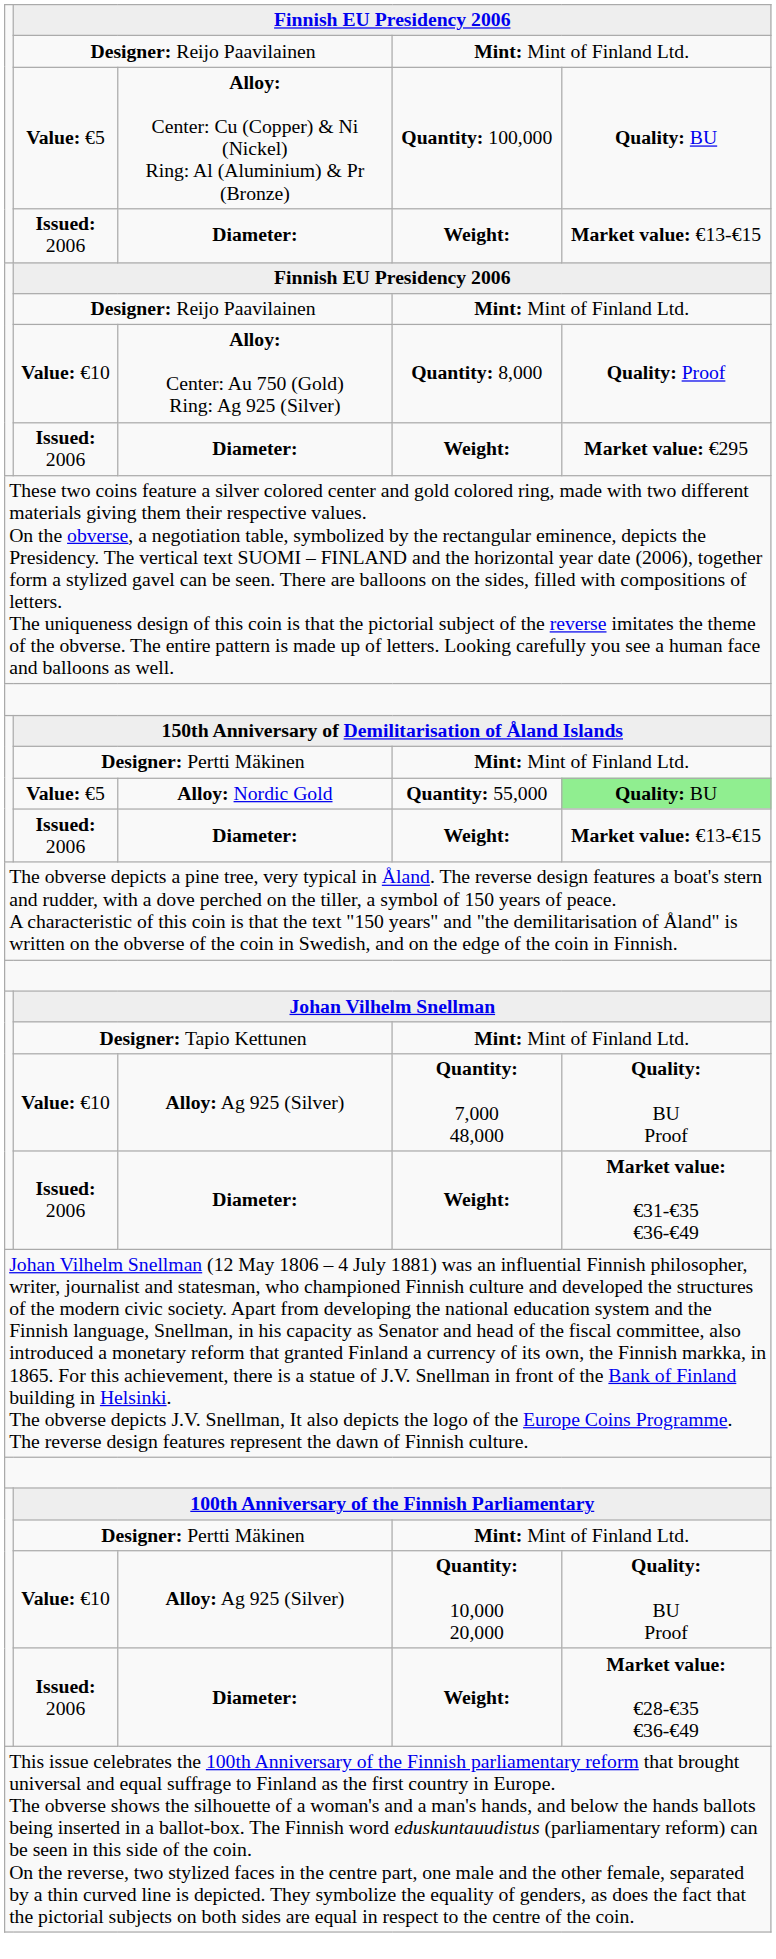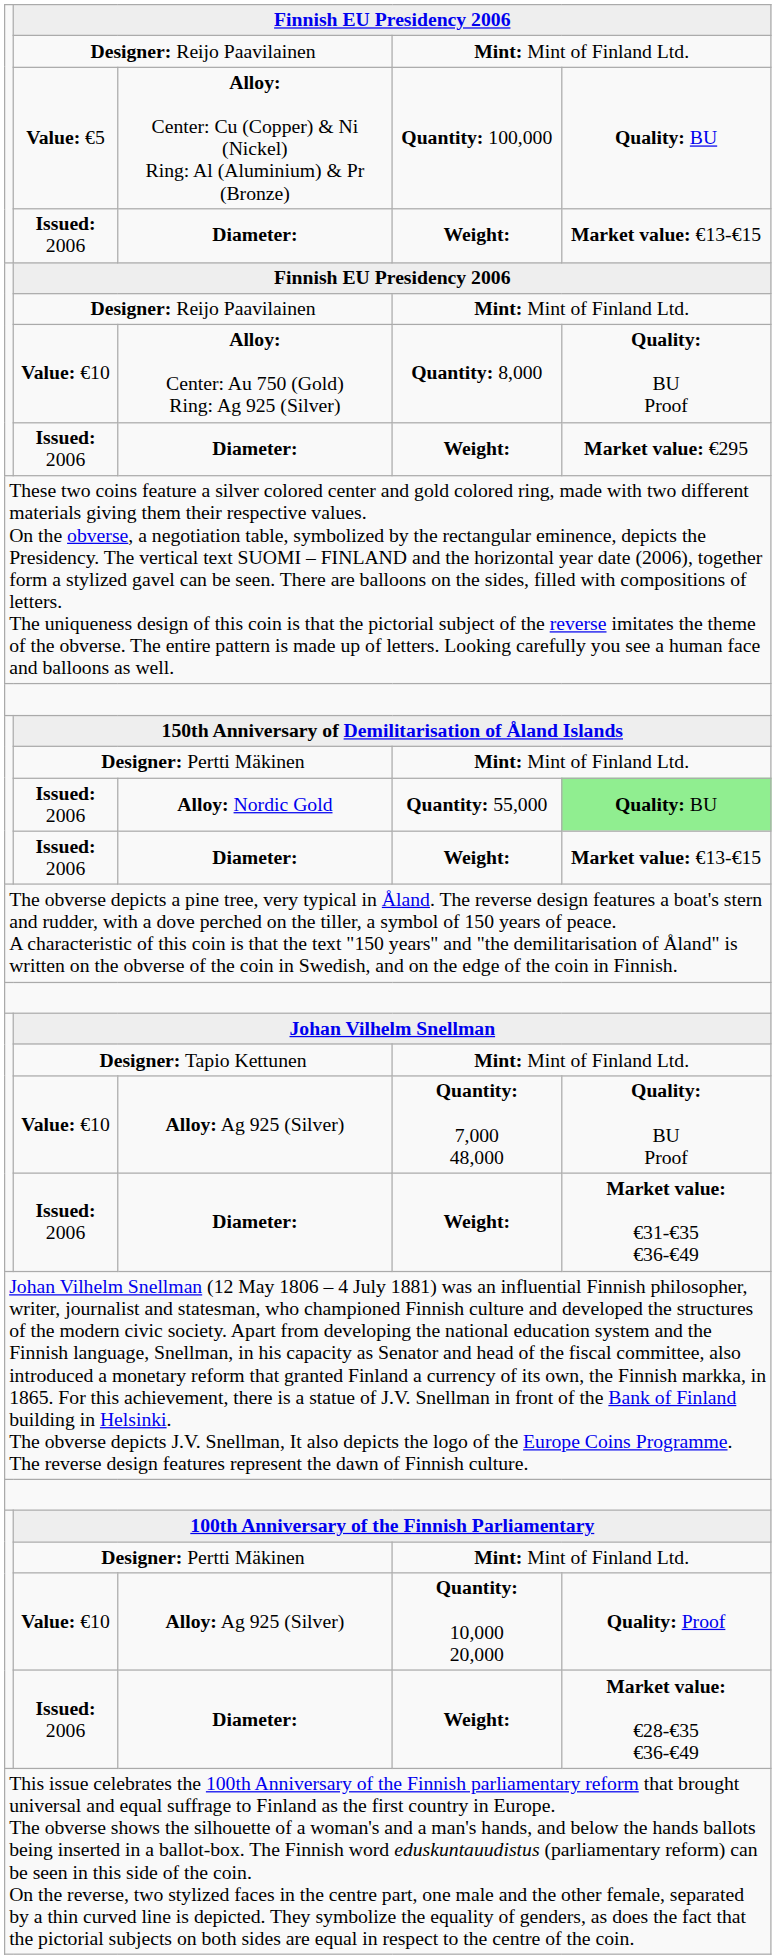(666, 373) Quality: Proof -> (666, 373) Quality: BU Proof
(66, 793) Value: €5 -> (66, 804) Issued: 2006
(666, 1599) Quality: BU Proof -> (666, 1621) Quality: Proof
